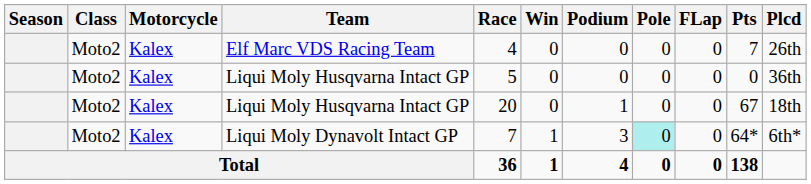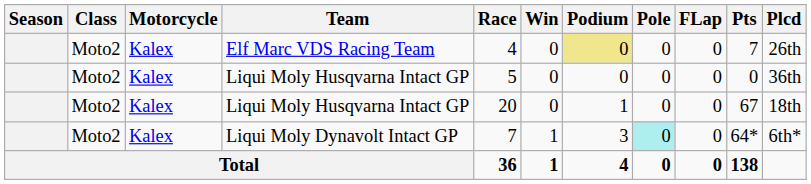(624, 48) no background -> (624, 48) khaki background
